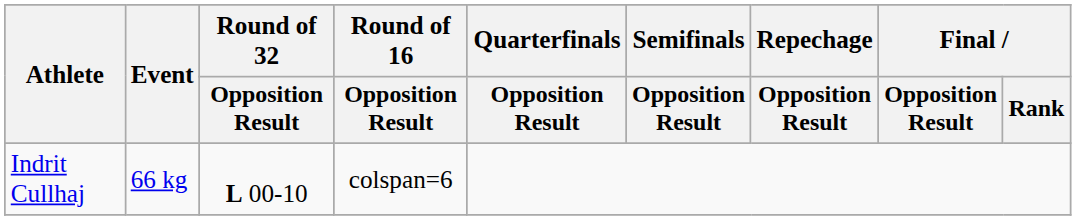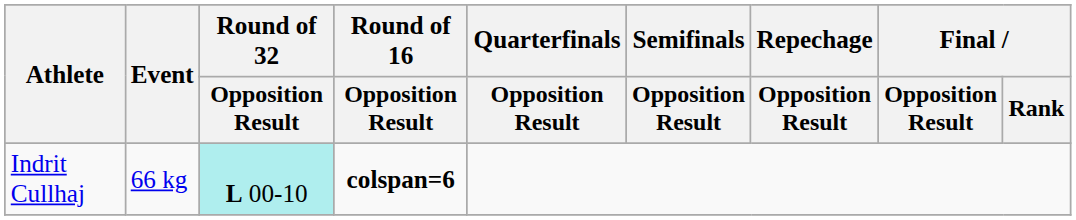(267, 194) no background -> (267, 194) paleturquoise background
(401, 179) normal -> (401, 179) bold
